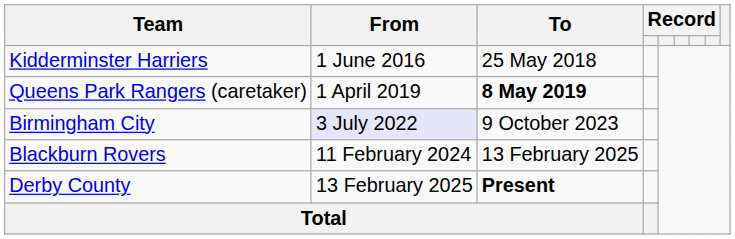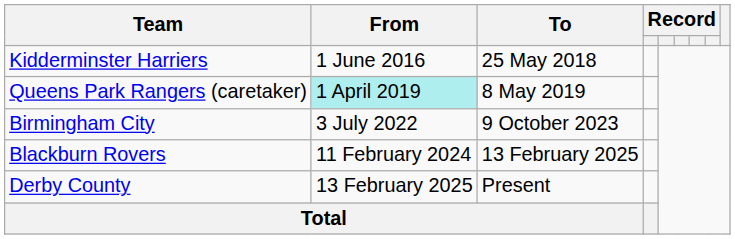(368, 92) no background -> (368, 92) paleturquoise background
(534, 92) bold -> (534, 92) normal
(367, 123) lavender background -> (367, 123) no background
(518, 186) bold -> (516, 186) normal
